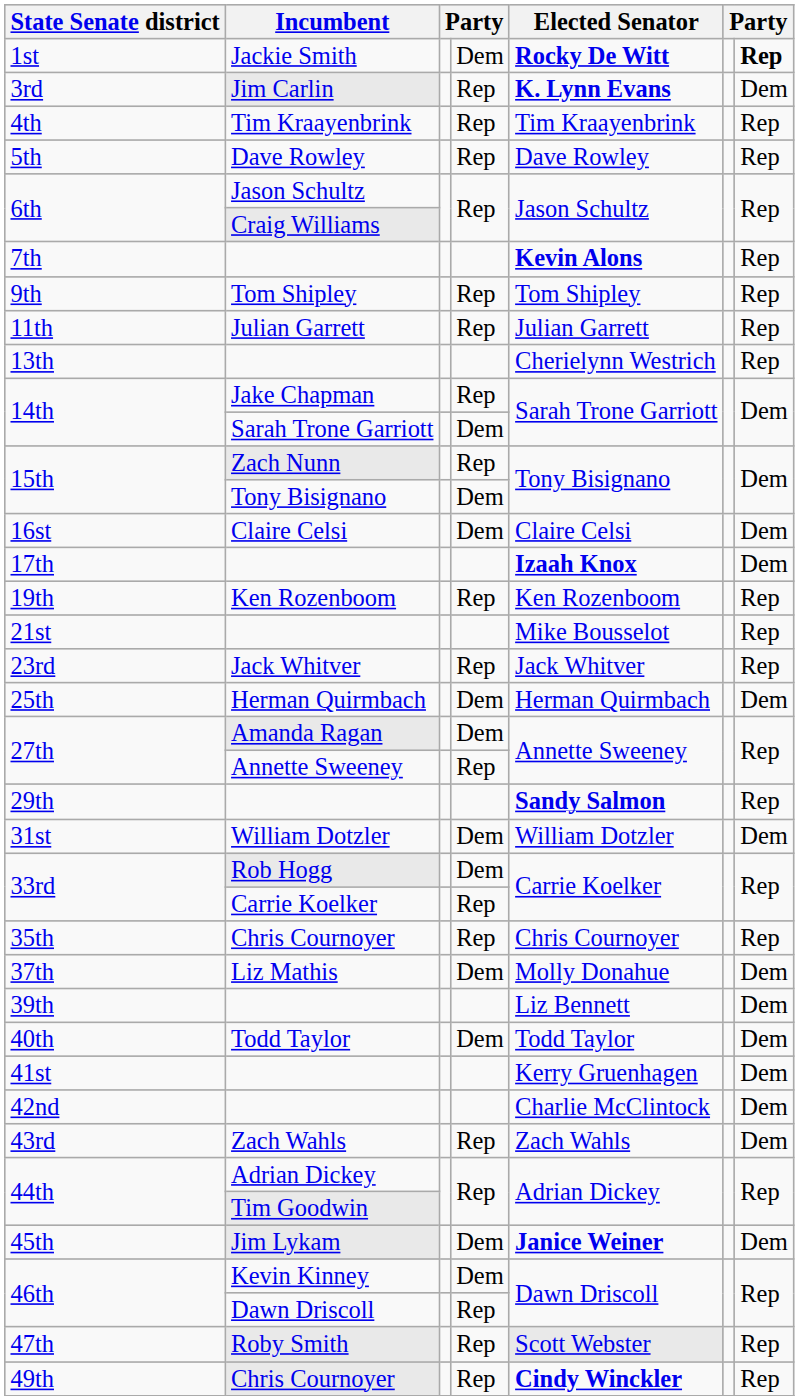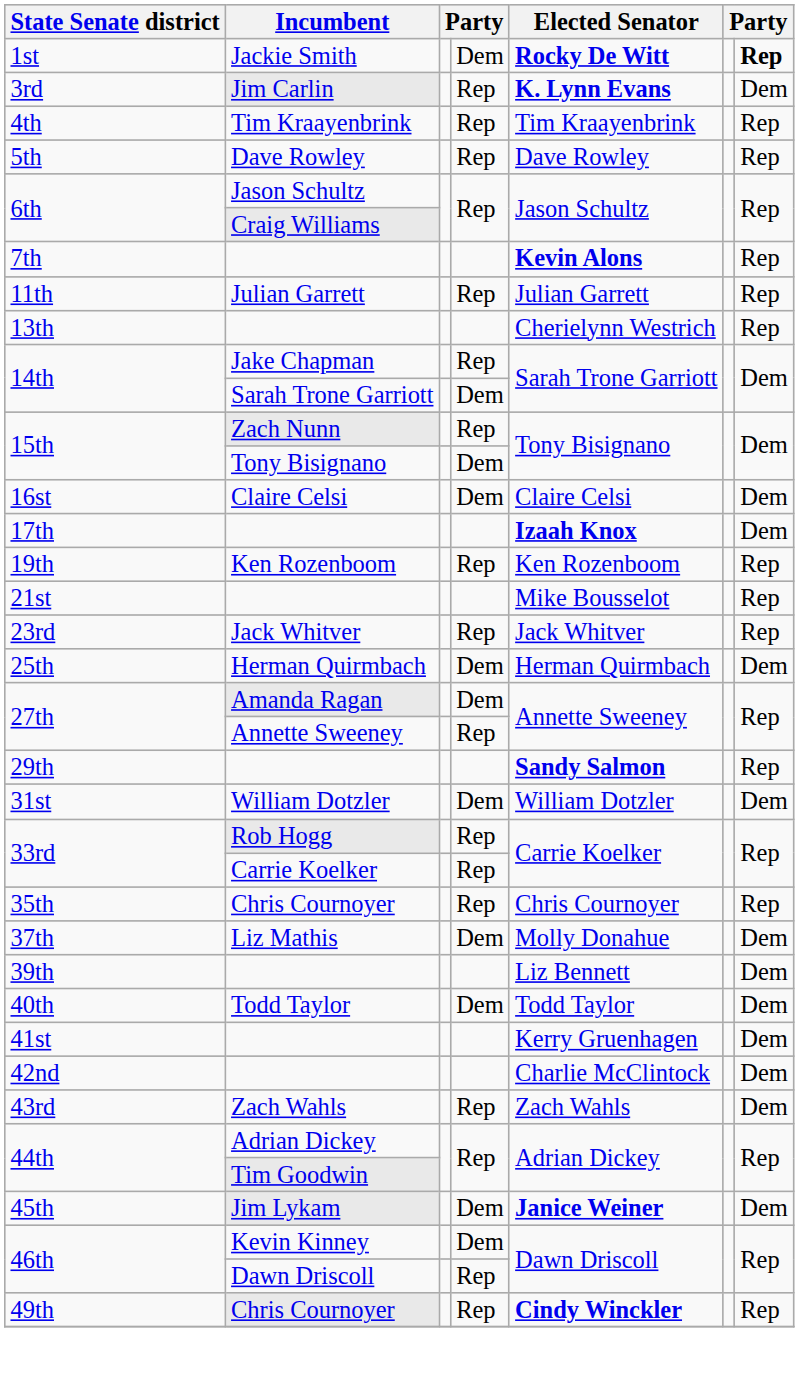- row: (26, 292)
(480, 869) Dem -> (476, 835) Rep
- row: (32, 1344)
